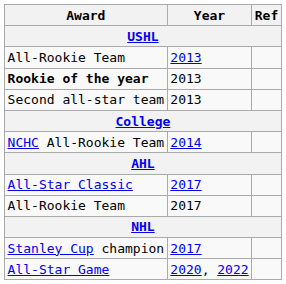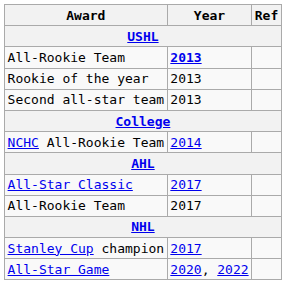(186, 57) normal -> (186, 57) bold
(78, 79) bold -> (78, 79) normal
